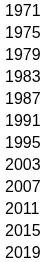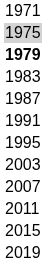(23, 32) no background -> (23, 32) lightgrey background
(23, 54) normal -> (23, 54) bold
